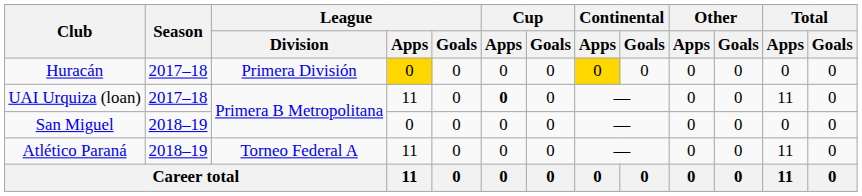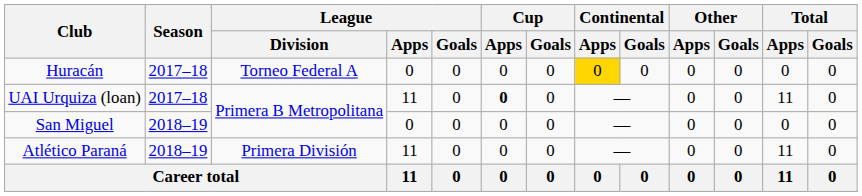(299, 71) Primera División -> (299, 71) Torneo Federal A
(410, 71) gold background -> (410, 71) no background
(299, 151) Torneo Federal A -> (299, 151) Primera División
